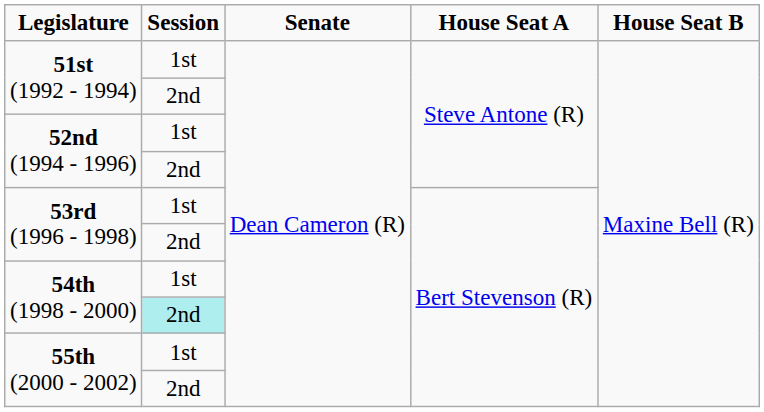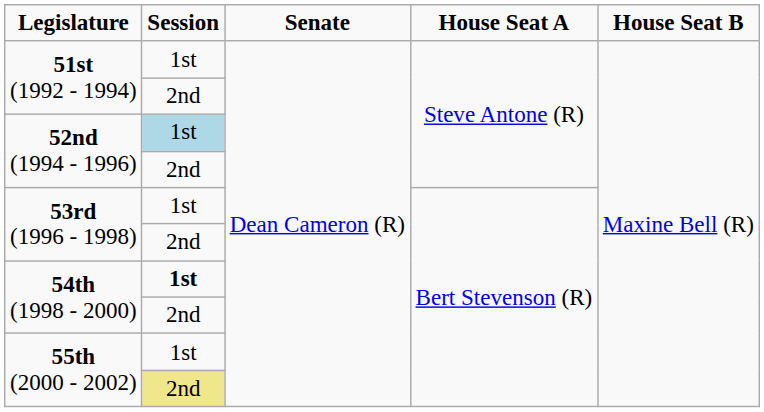(183, 132) no background -> (183, 132) lightblue background
(183, 278) normal -> (183, 278) bold
(183, 315) paleturquoise background -> (183, 315) no background
(183, 388) no background -> (183, 388) khaki background
